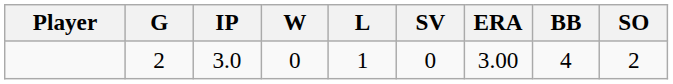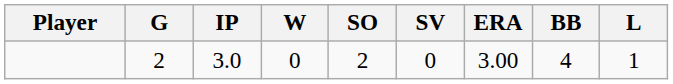columns swapped: (363, 22) <-> (634, 22)
